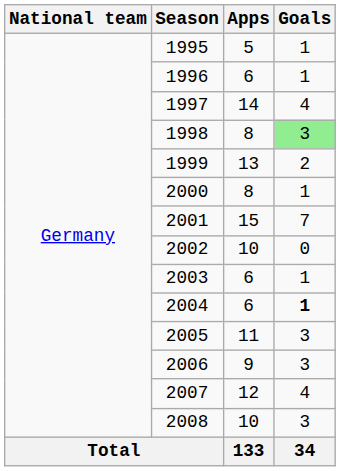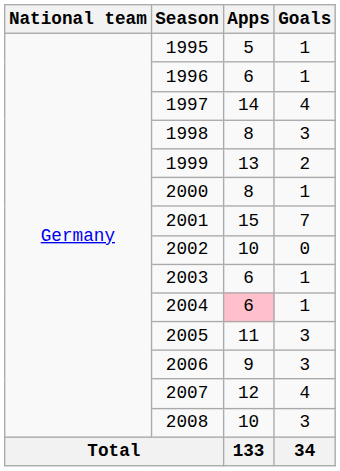(305, 134) lightgreen background -> (305, 134) no background
(249, 307) no background -> (249, 307) pink background
(305, 307) bold -> (305, 307) normal
